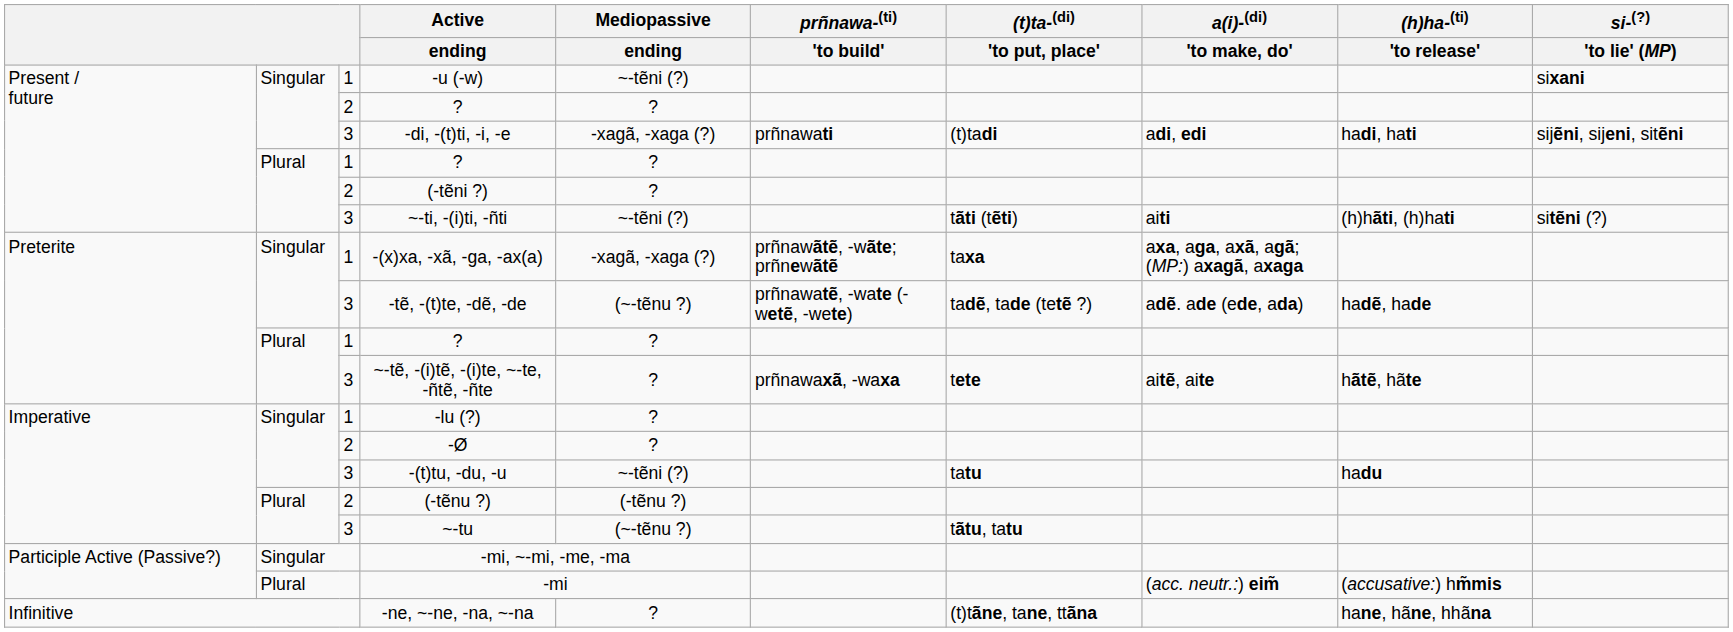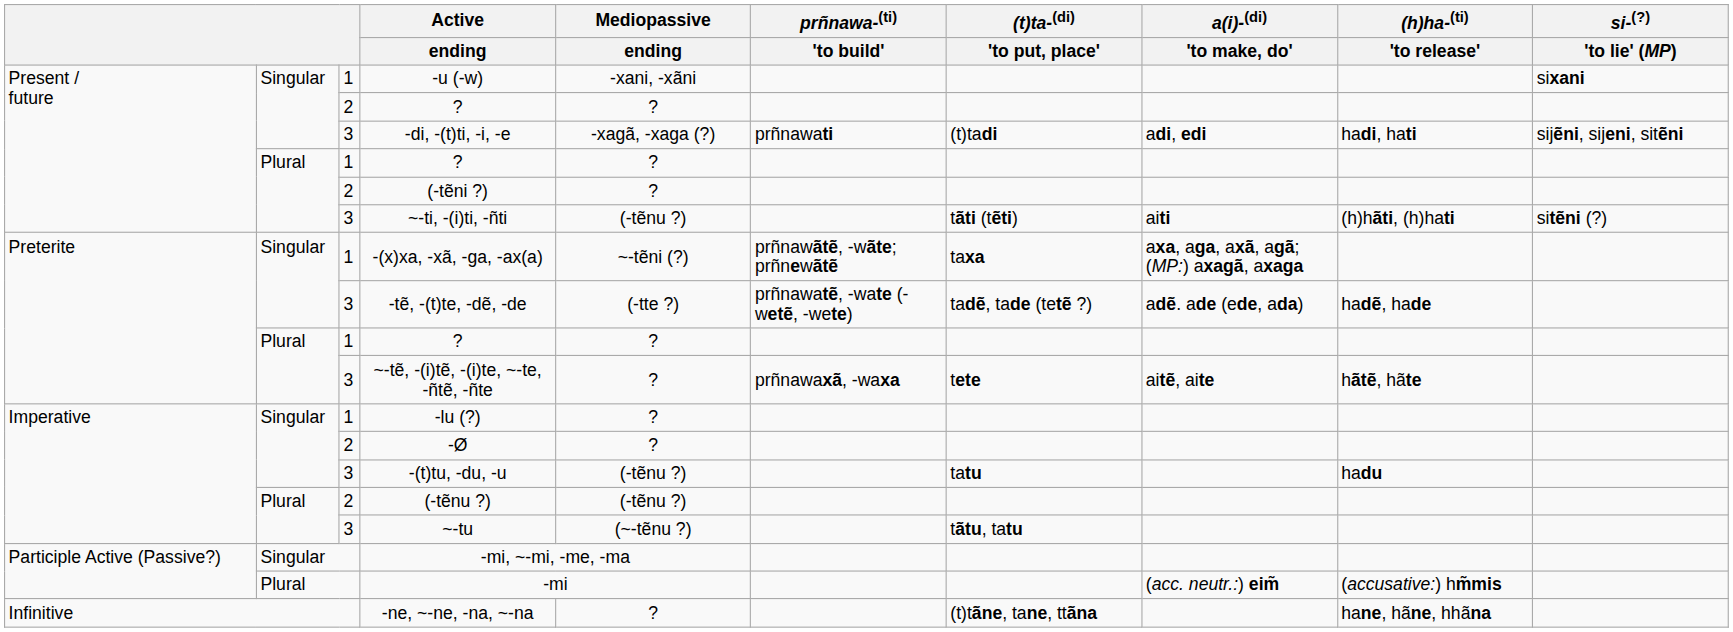(653, 79) ~-tẽni (?) -> (653, 79) -xani, -xãni
(653, 218) ~-tẽni (?) -> (653, 218) (-tẽnu ?)
(653, 256) -xagã, -xaga (?) -> (653, 256) ~-tẽni (?)
(653, 304) (~-tẽnu ?) -> (653, 304) (-tte ?)
(653, 473) ~-tẽni (?) -> (653, 473) (-tẽnu ?)
